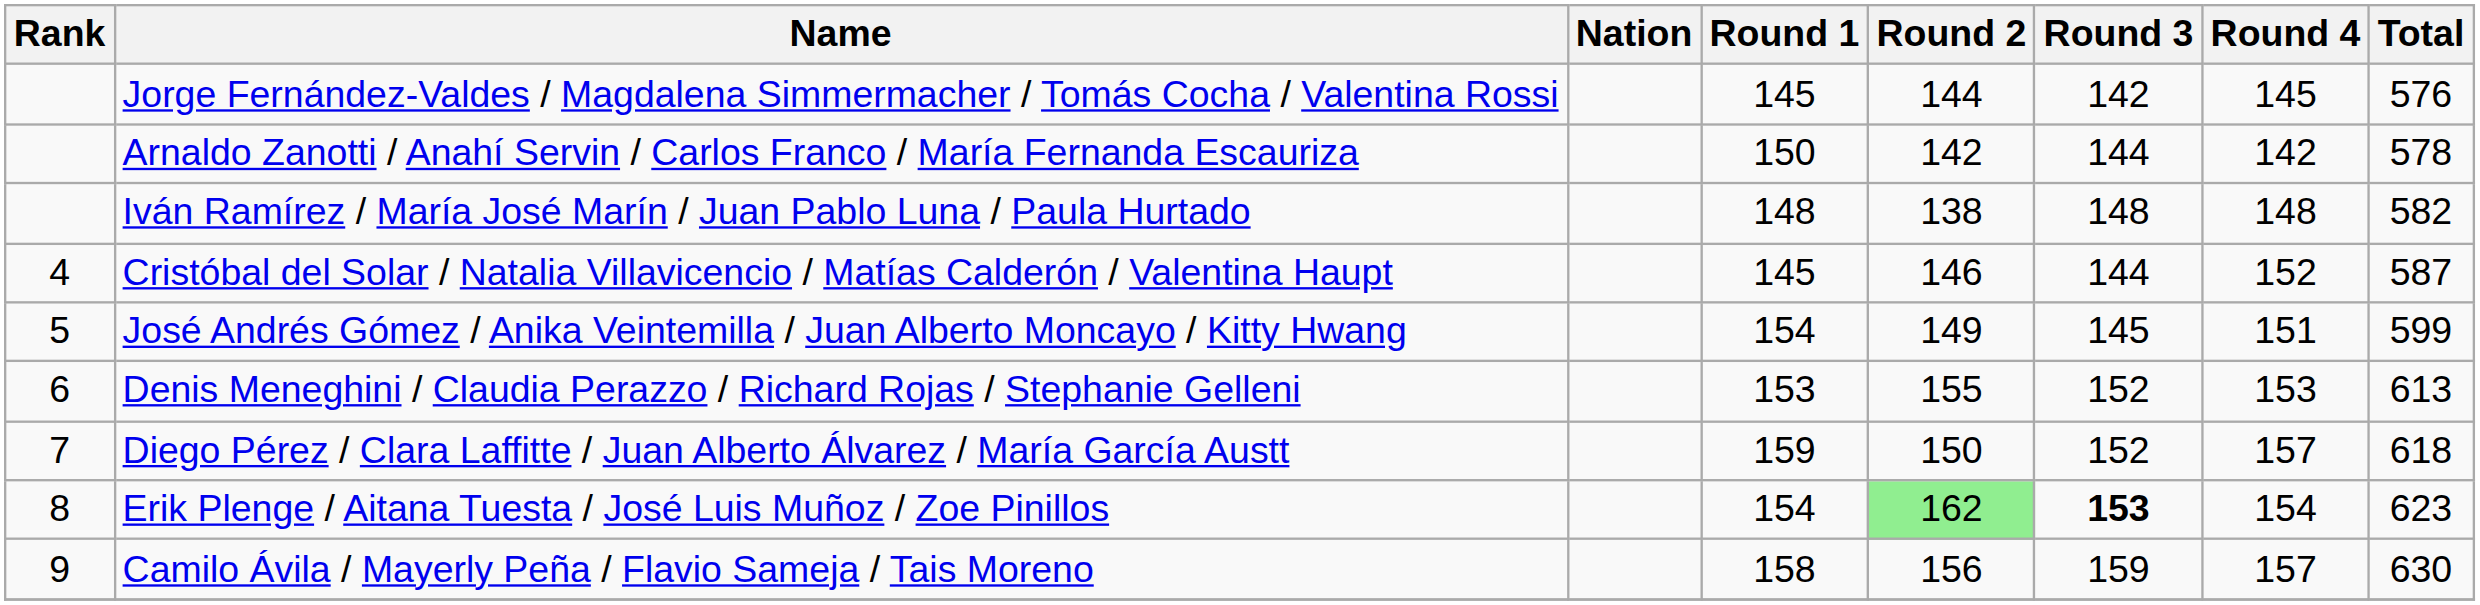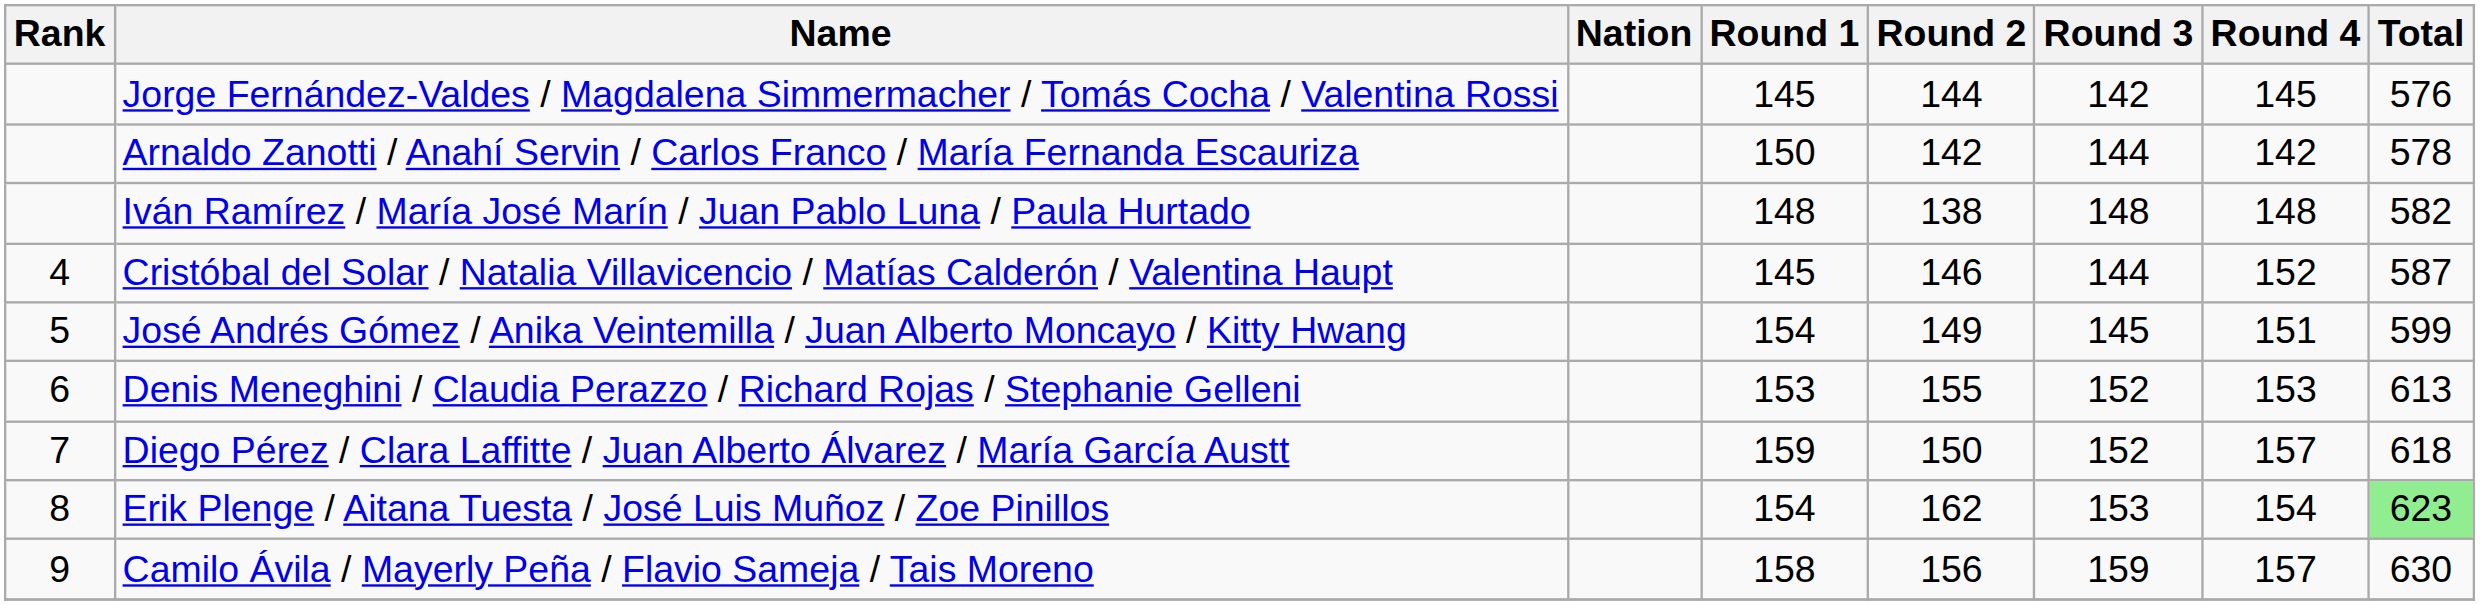(1951, 509) lightgreen background -> (1951, 509) no background
(2118, 509) bold -> (2118, 509) normal
(2421, 509) no background -> (2421, 509) lightgreen background
